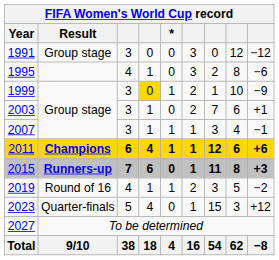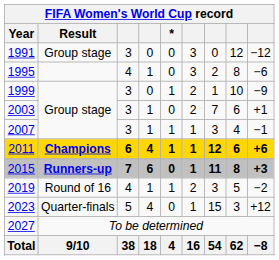(150, 91) gold background -> (150, 91) no background
